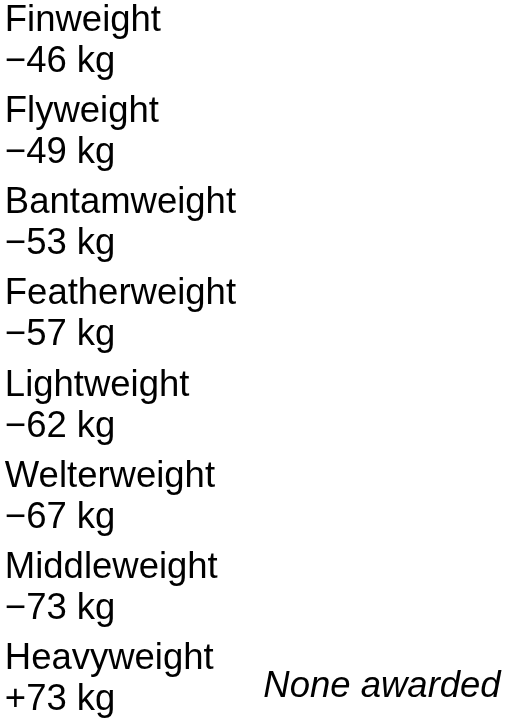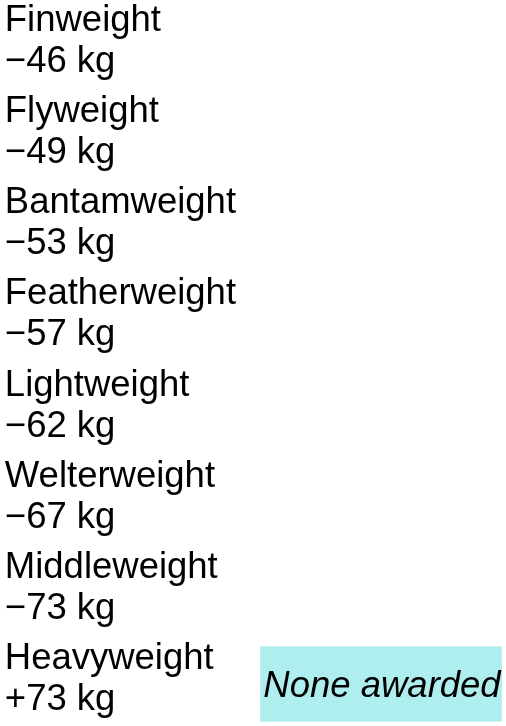(382, 683) no background -> (382, 683) paleturquoise background
